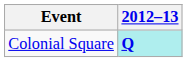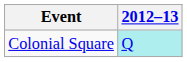(128, 43) bold -> (127, 43) normal
